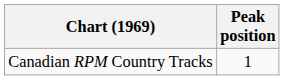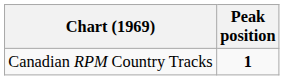(248, 61) normal -> (248, 61) bold
